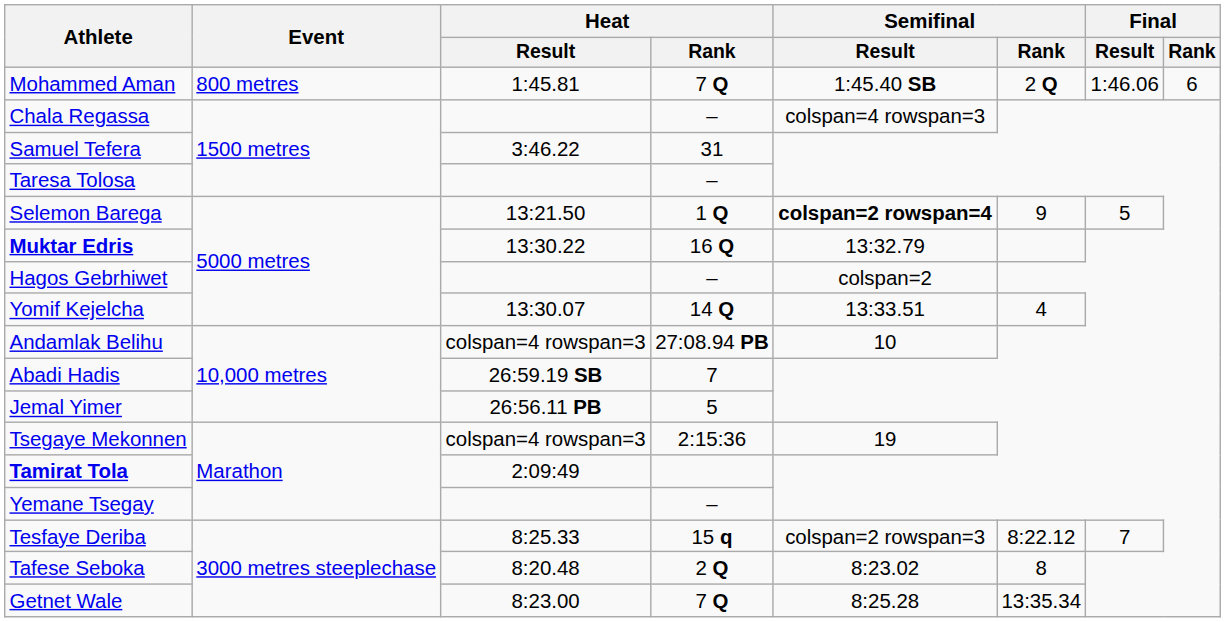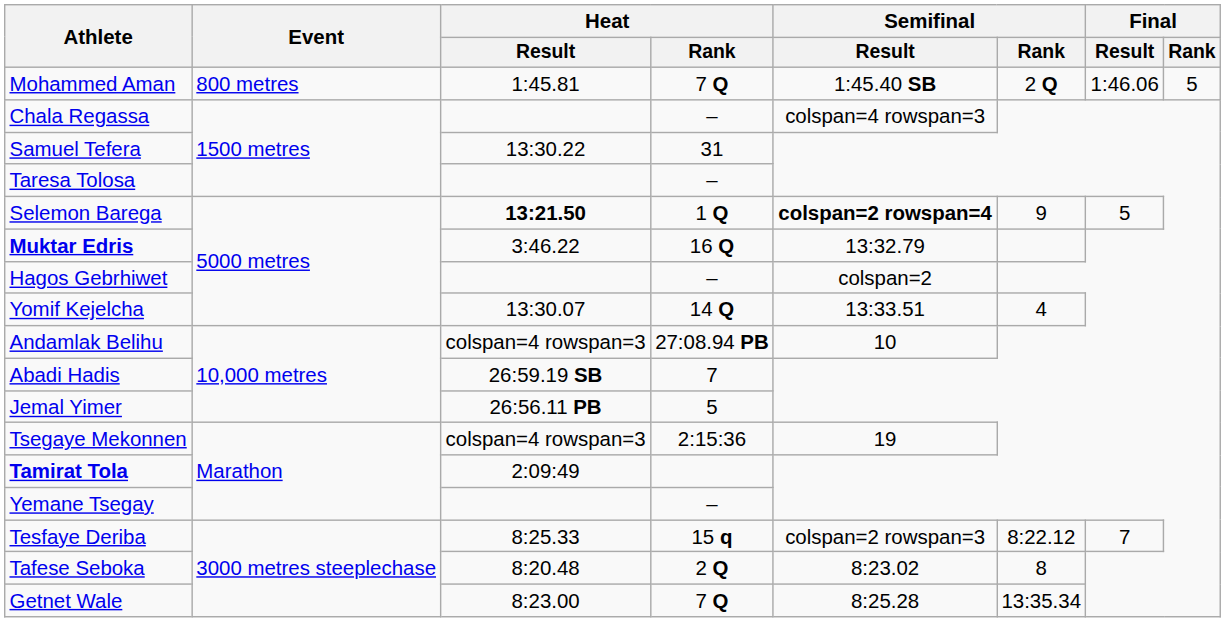(1192, 84) 6 -> (1192, 84) 5
(546, 149) 3:46.22 -> (546, 149) 13:30.22
(546, 213) normal -> (546, 213) bold
(546, 246) 13:30.22 -> (546, 246) 3:46.22
